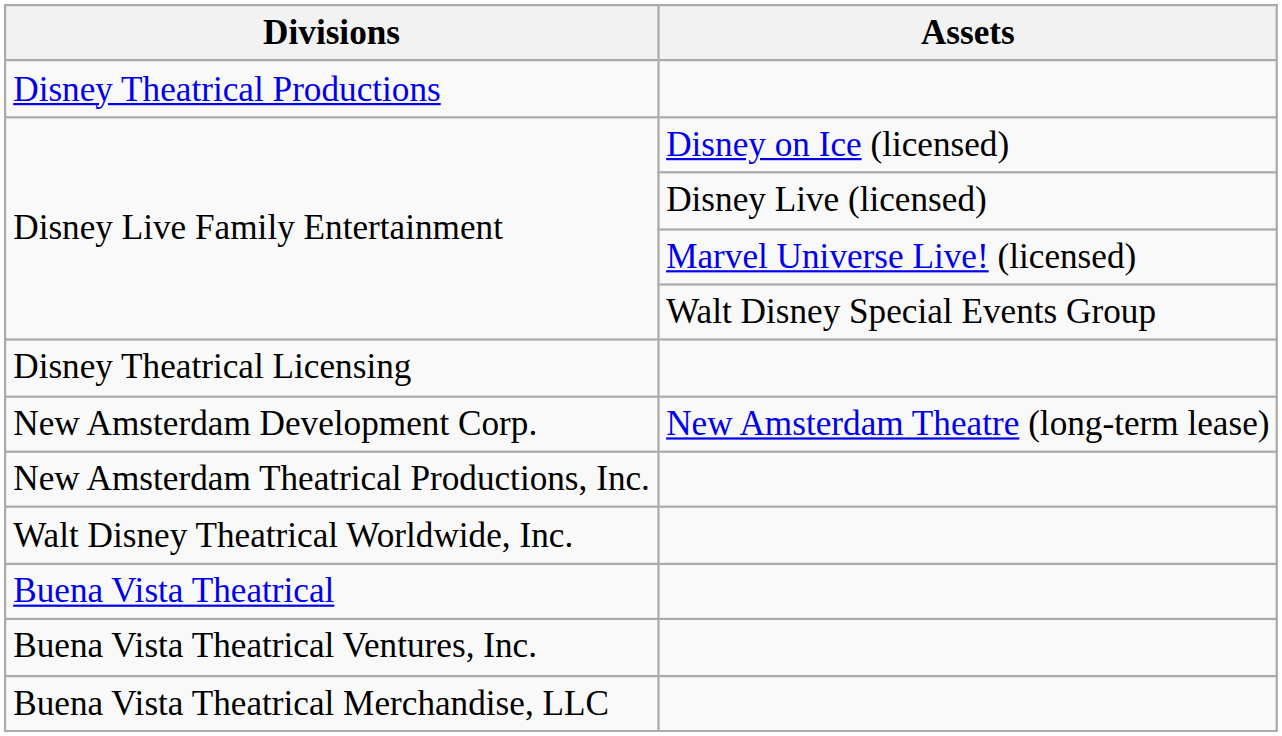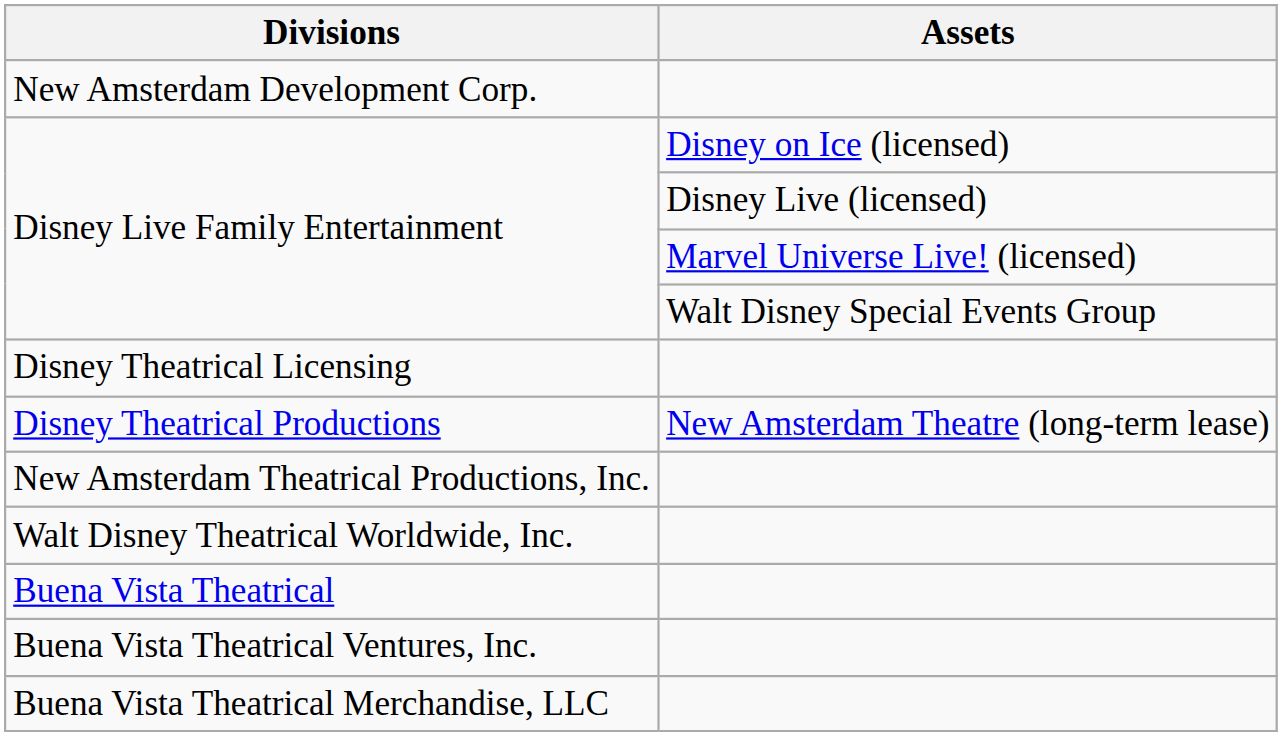(227, 88) Disney Theatrical Productions -> (275, 88) New Amsterdam Development Corp.
(275, 423) New Amsterdam Development Corp. -> (227, 423) Disney Theatrical Productions
